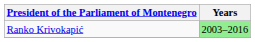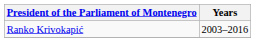(225, 29) lightgreen background -> (225, 29) no background
